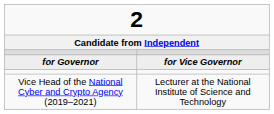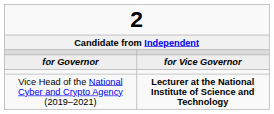(203, 92) normal -> (203, 92) bold
